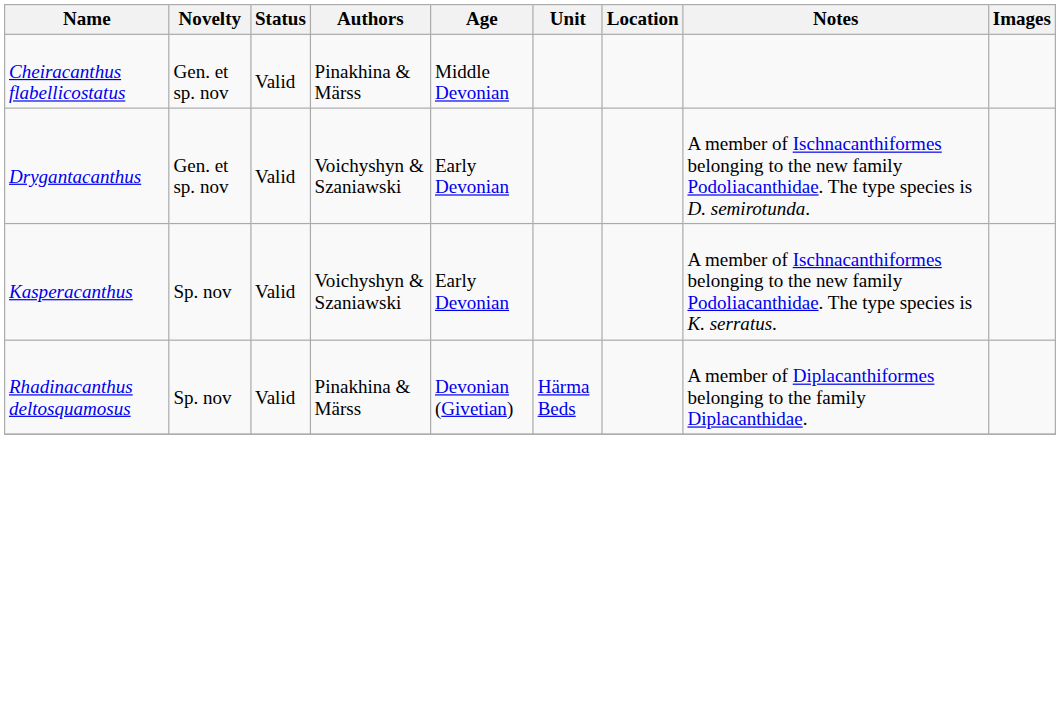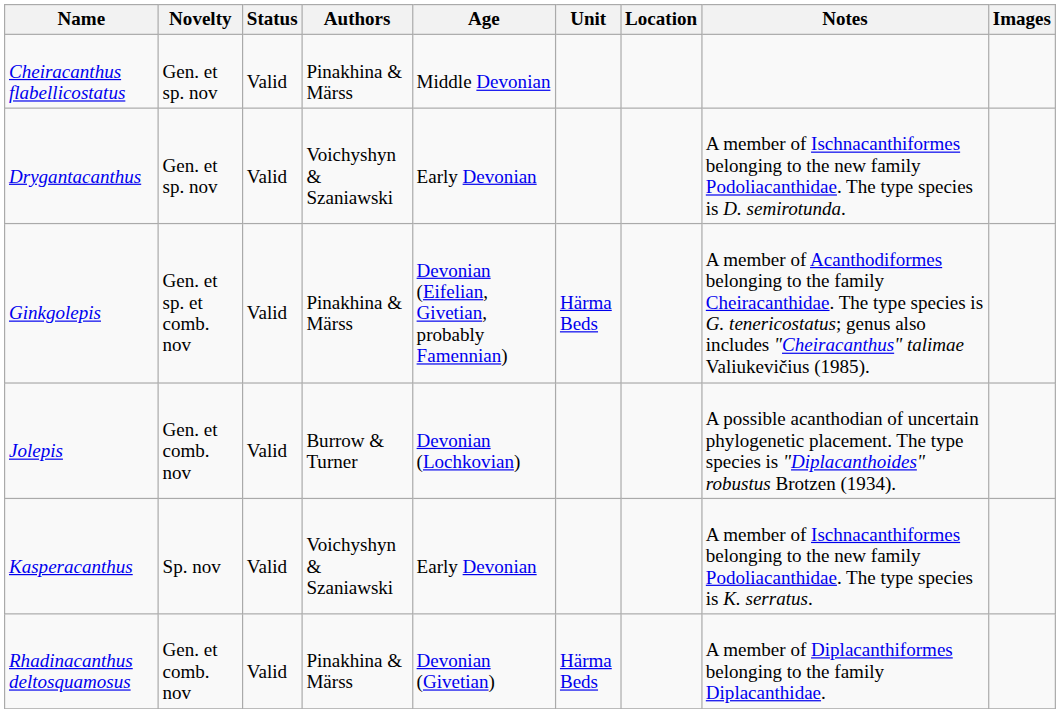+ row: (55, 313)
+ row: (36, 450)
(203, 397) Sp. nov -> (190, 672) Gen. et comb. nov
